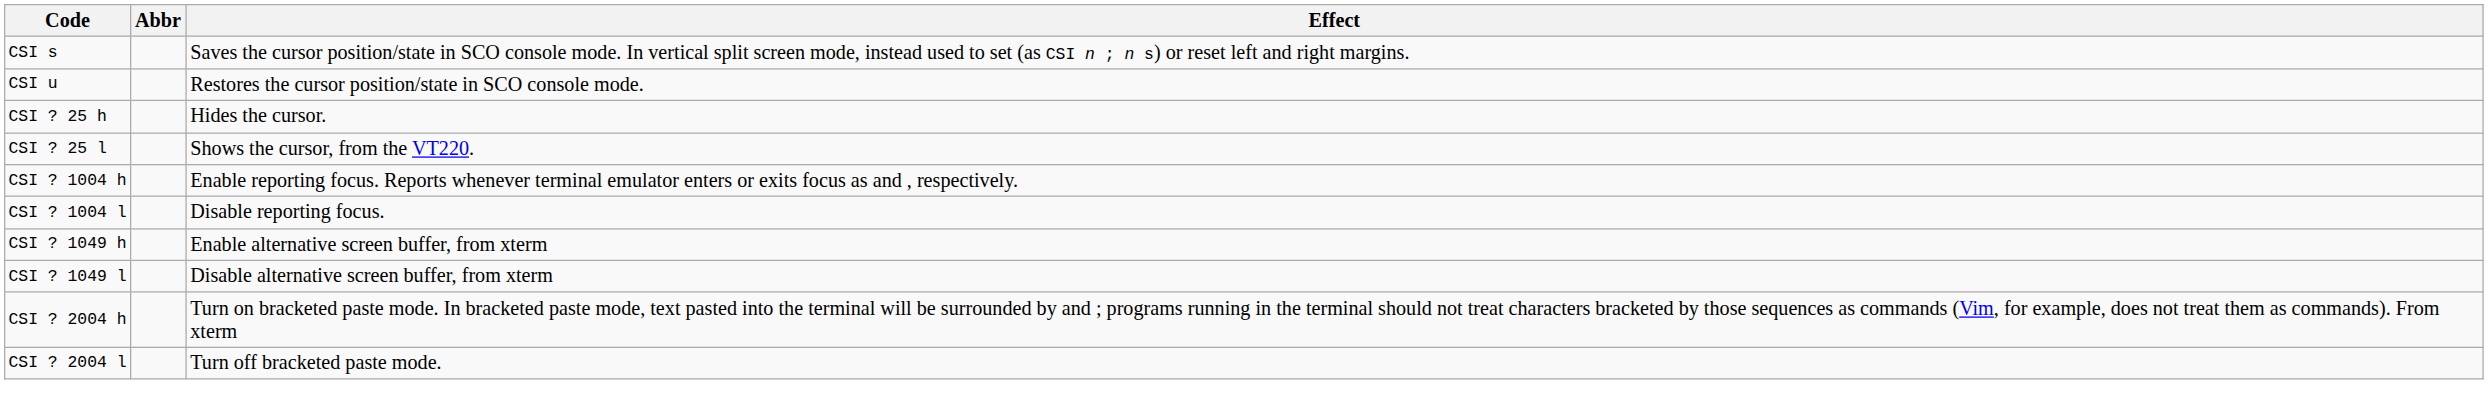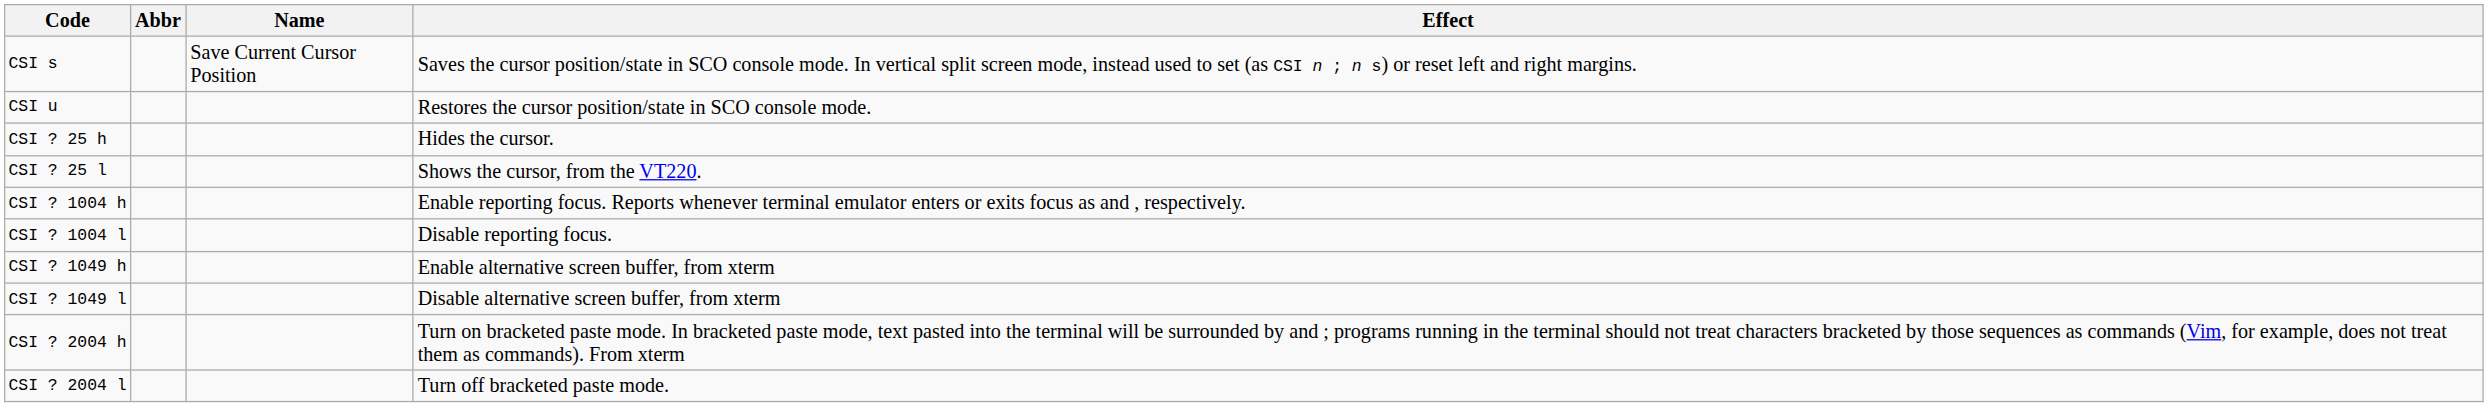+ column: (299, 20)
